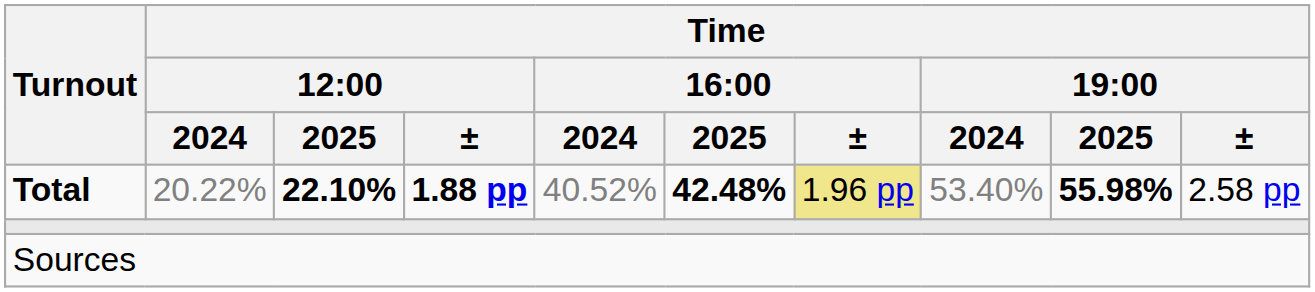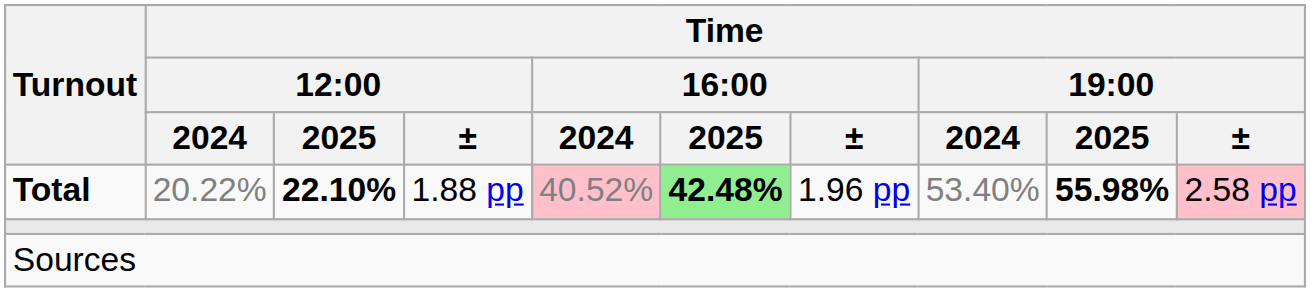(469, 191) bold -> (468, 191) normal
(600, 191) no background -> (596, 191) pink background
(729, 191) no background -> (726, 191) lightgreen background
(858, 191) khaki background -> (854, 191) no background
(1244, 191) no background -> (1241, 191) pink background
